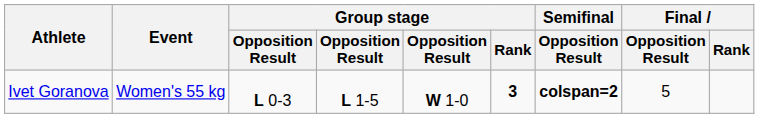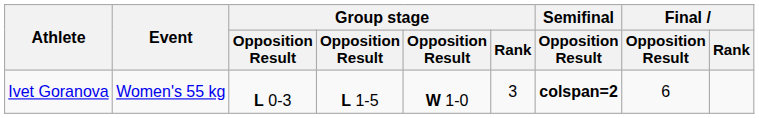(513, 92) bold -> (513, 92) normal
(666, 92) 5 -> (666, 92) 6
